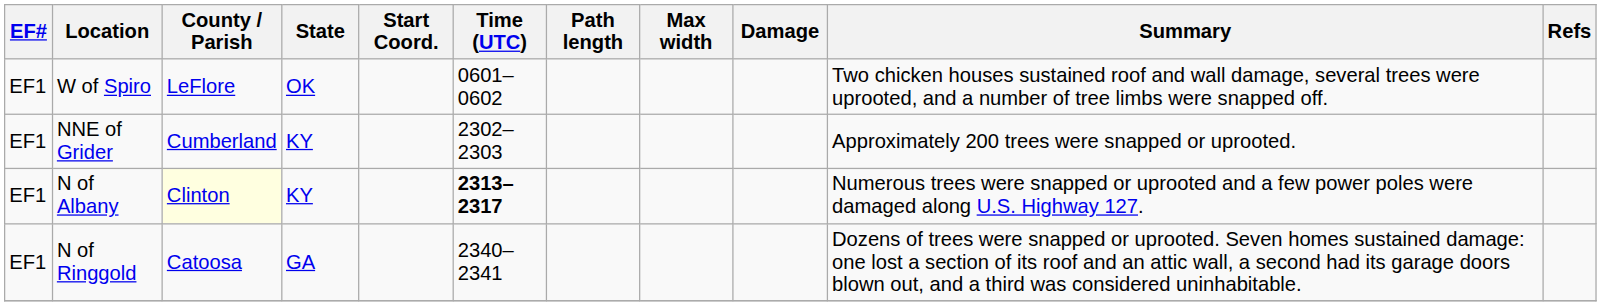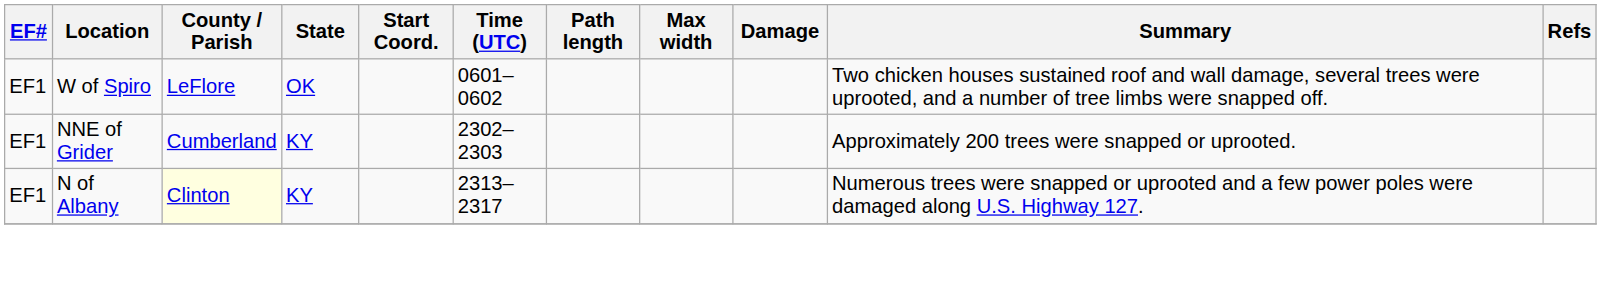(486, 195) bold -> (486, 195) normal
- row: (97, 261)
